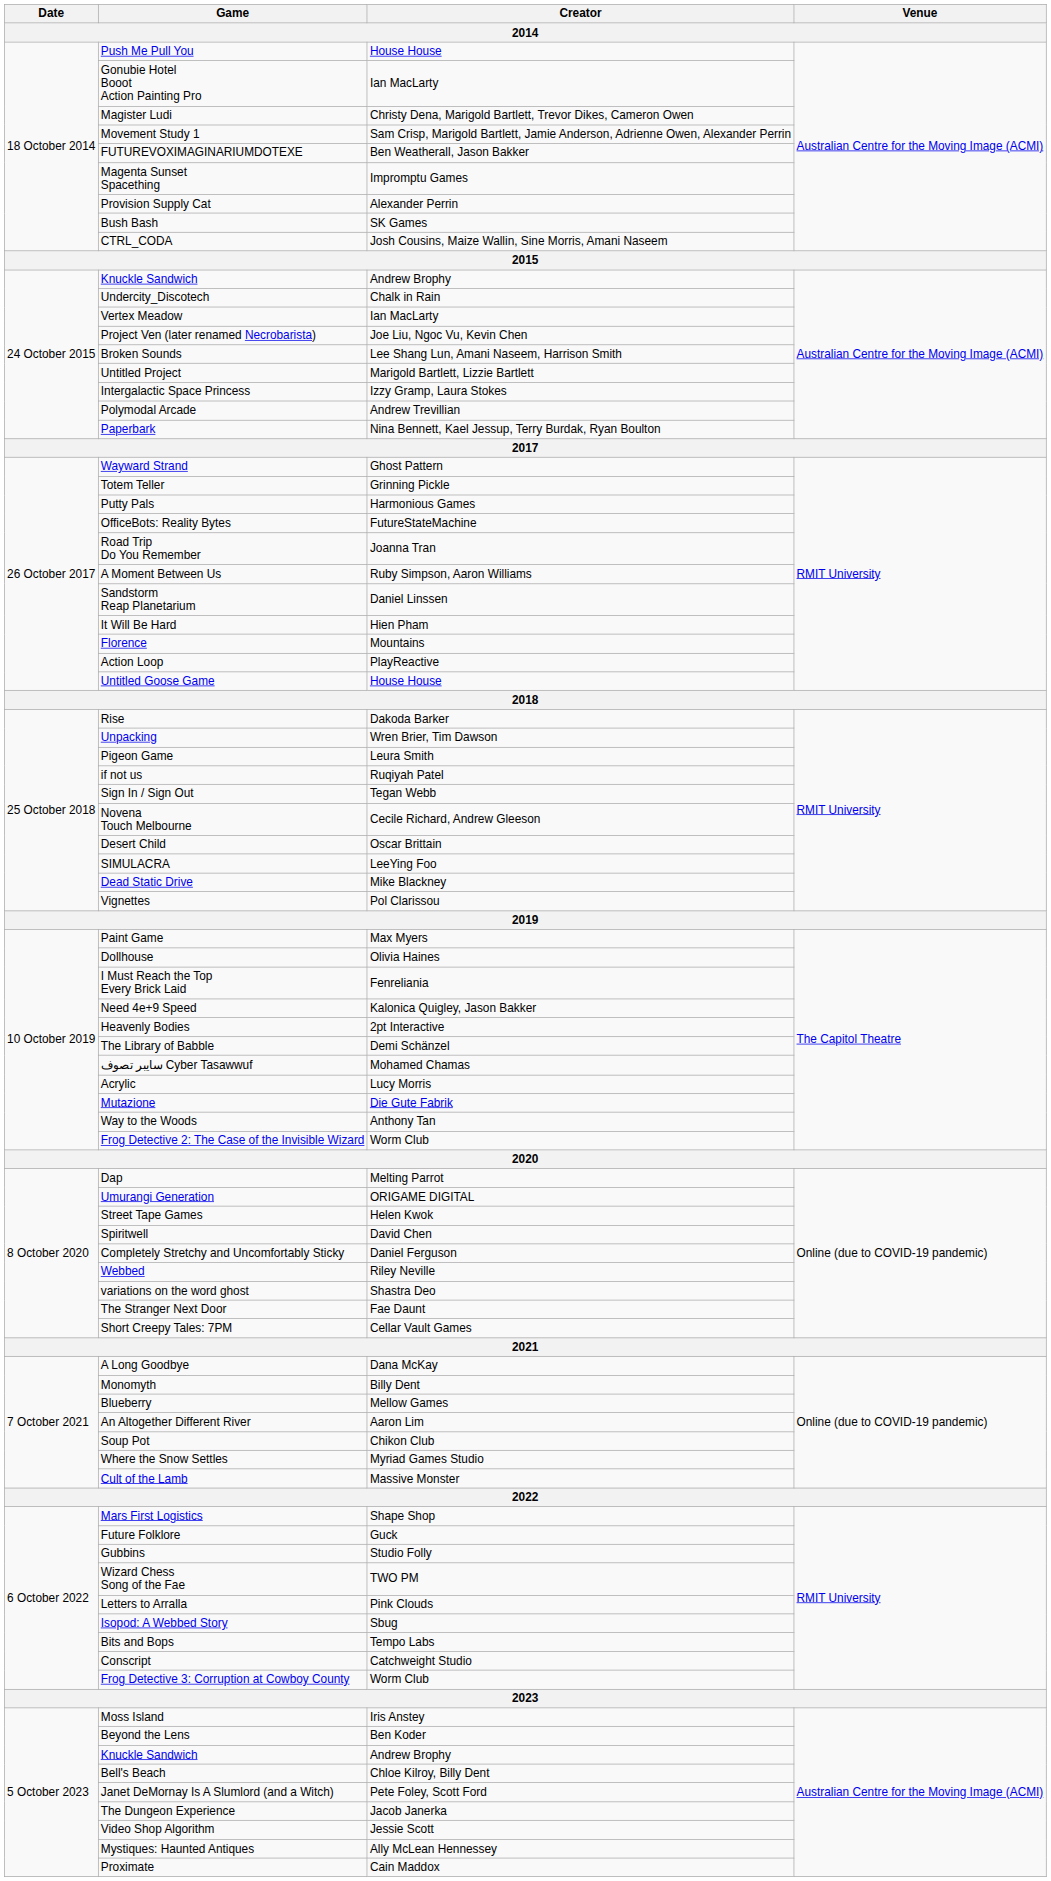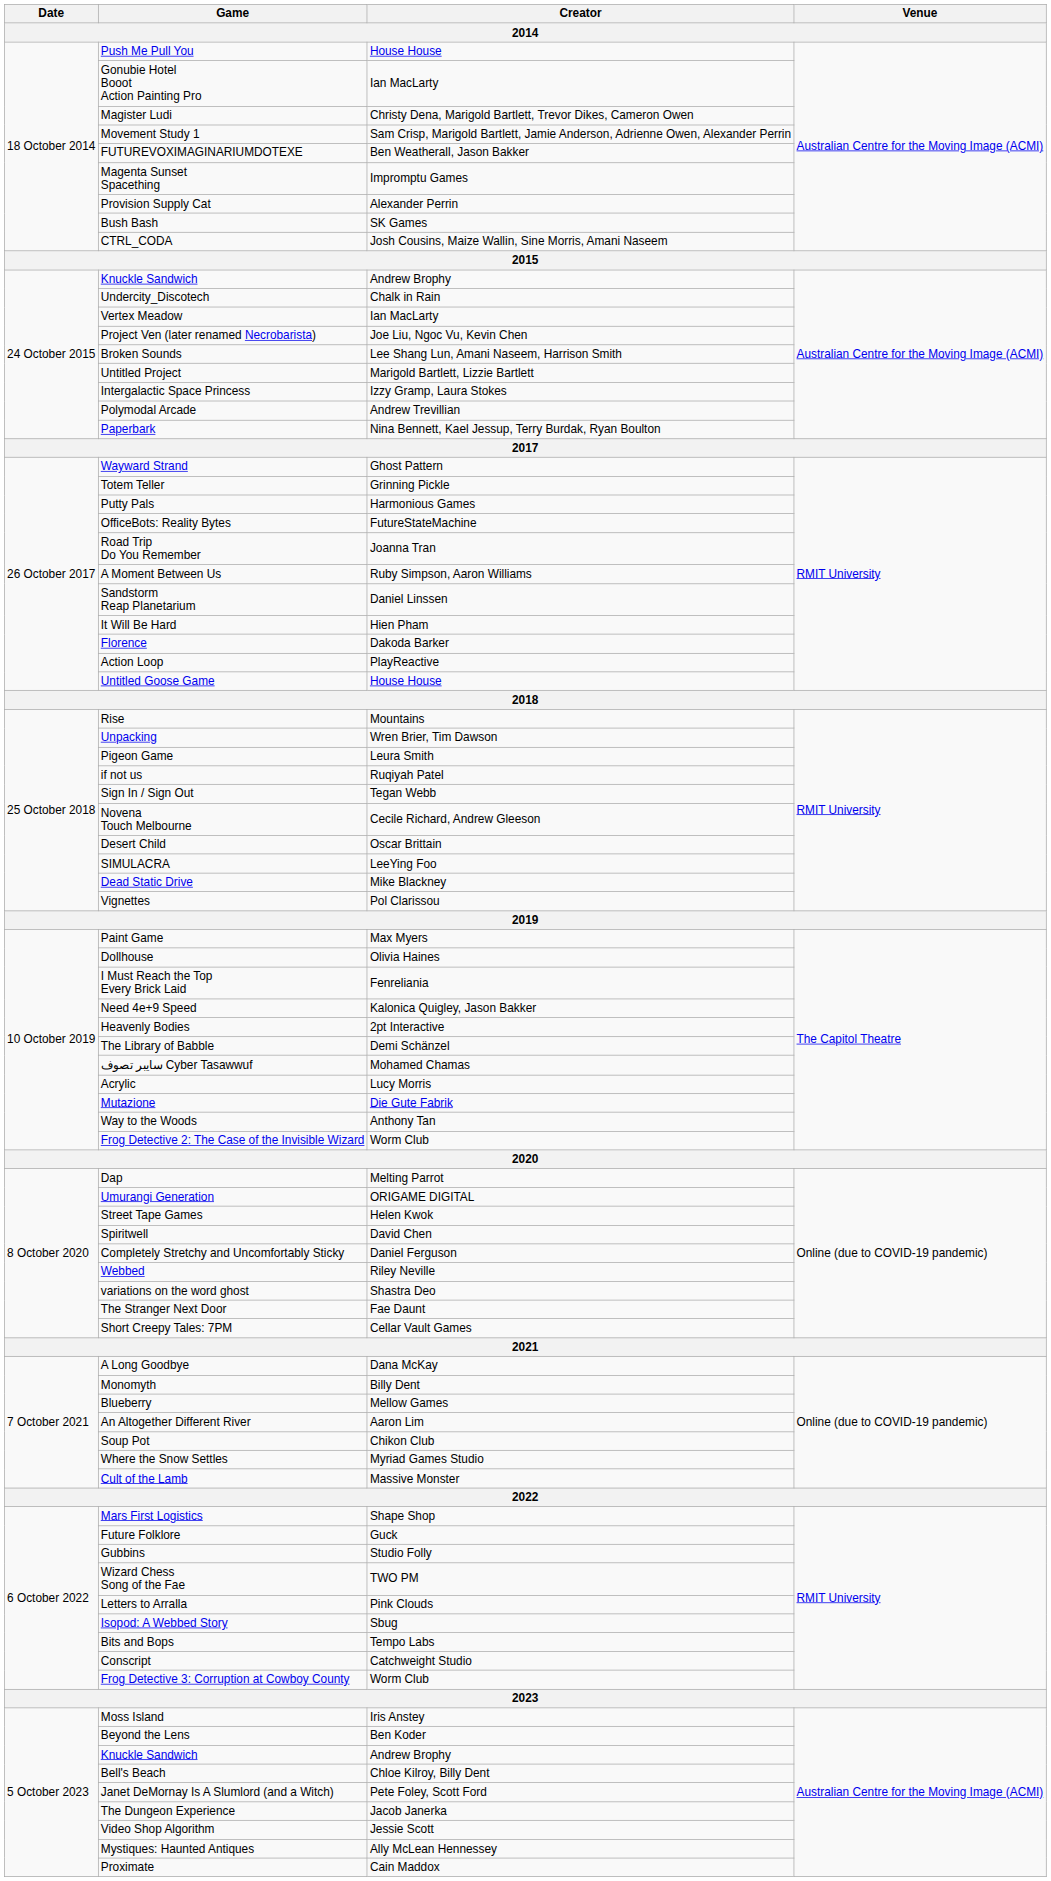(397, 643) Mountains -> (409, 643) Dakoda Barker
(409, 718) Dakoda Barker -> (397, 718) Mountains
